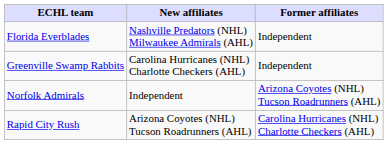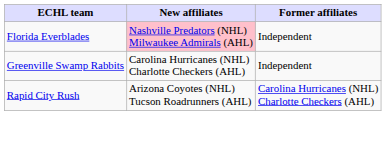(191, 36) no background -> (191, 36) pink background
- row: (45, 95)
